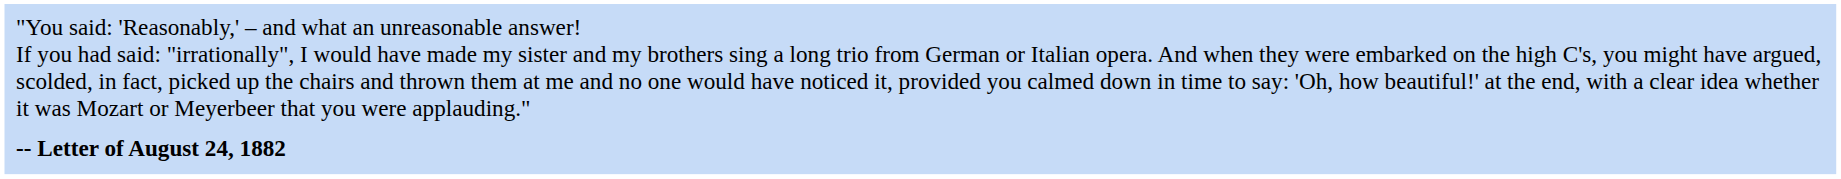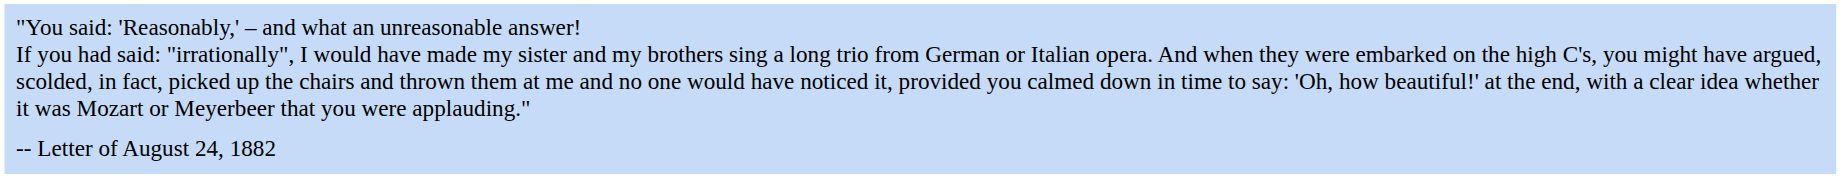(151, 149) bold -> (146, 149) normal
